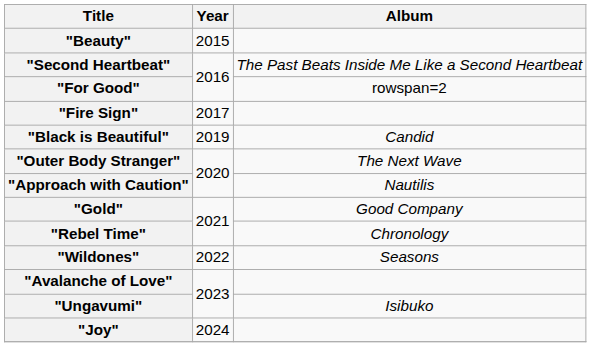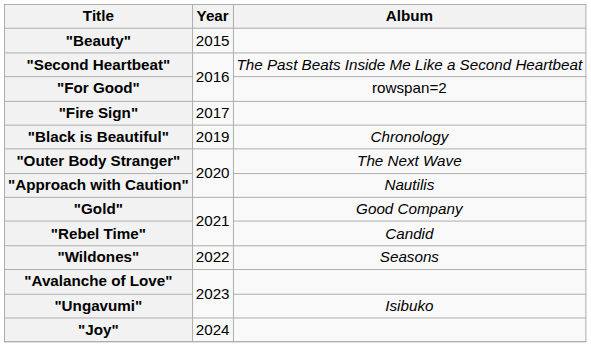(409, 137) Candid -> (409, 137) Chronology
(409, 233) Chronology -> (409, 233) Candid
